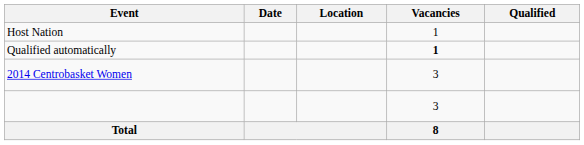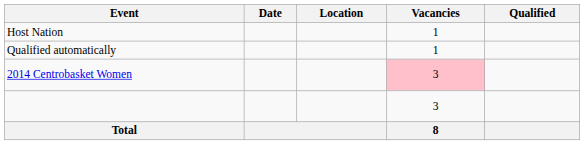(436, 50) bold -> (436, 50) normal
(436, 74) no background -> (436, 74) pink background
